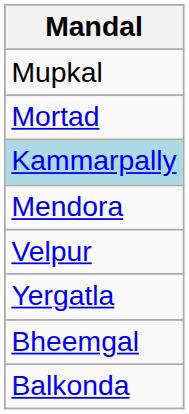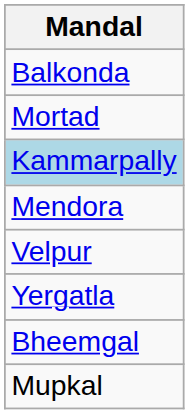(57, 71) Mupkal -> (70, 71) Balkonda
(70, 386) Balkonda -> (57, 386) Mupkal
